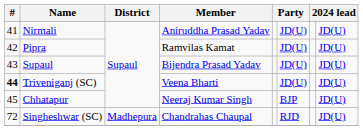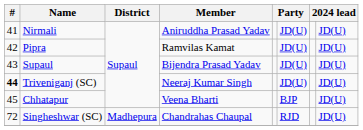(190, 82) Veena Bharti -> (207, 82) Neeraj Kumar Singh
(207, 99) Neeraj Kumar Singh -> (190, 99) Veena Bharti
